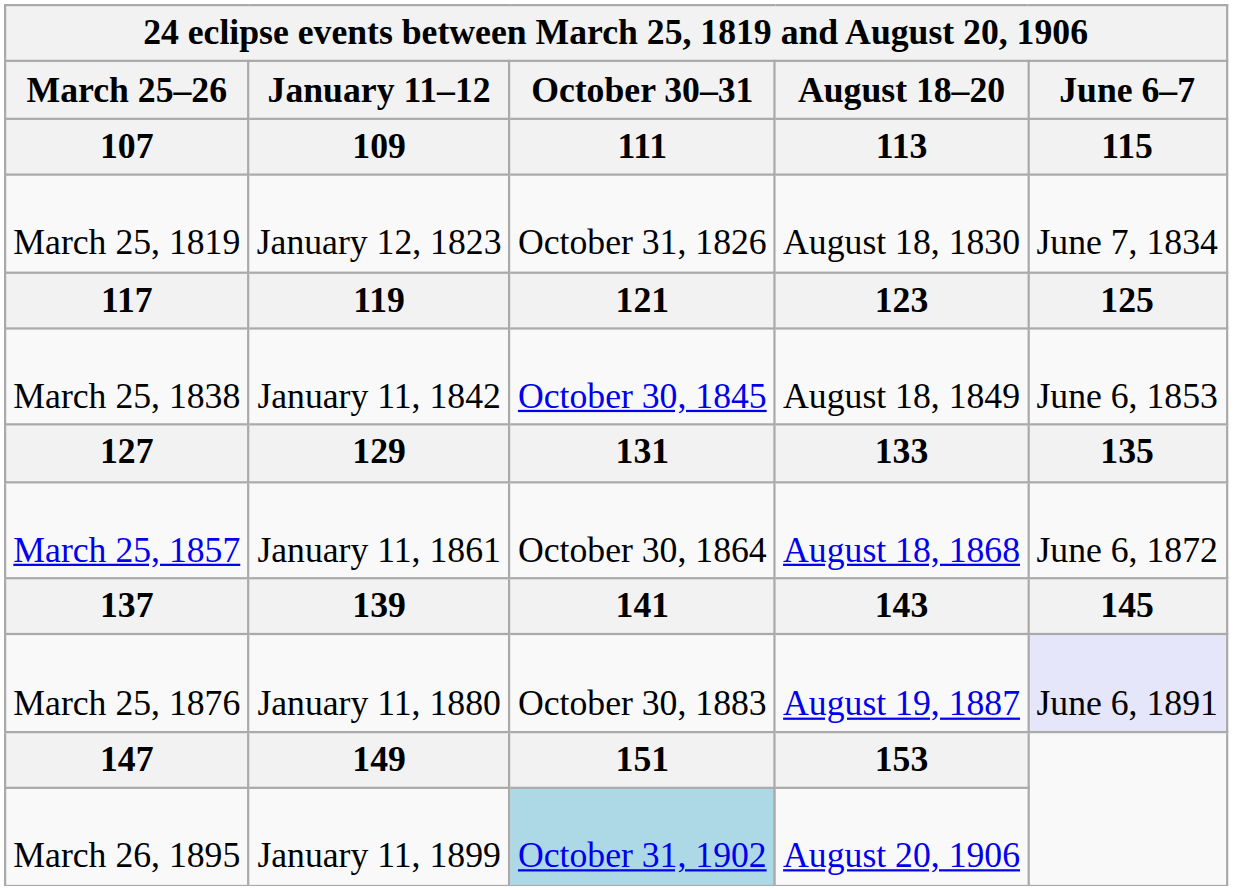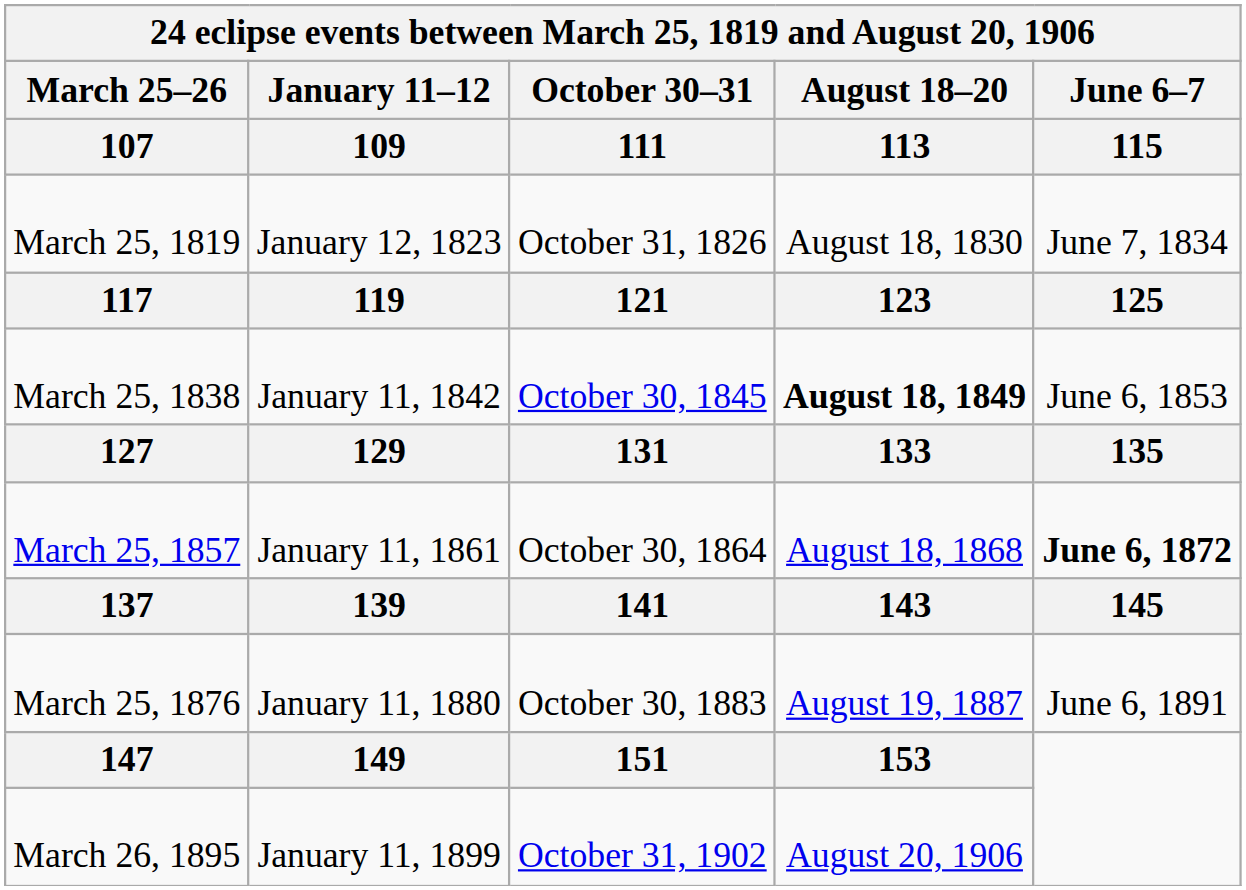(902, 396) normal -> (905, 396) bold
(1127, 549) normal -> (1137, 549) bold
(1127, 702) lavender background -> (1137, 702) no background
(642, 855) lightblue background -> (642, 855) no background
